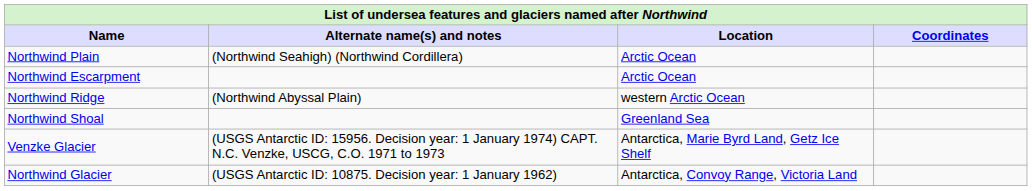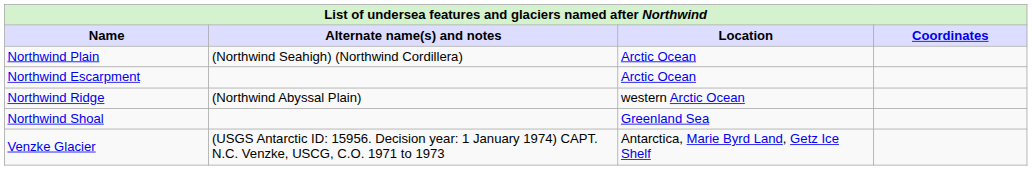- row: (60, 175)
